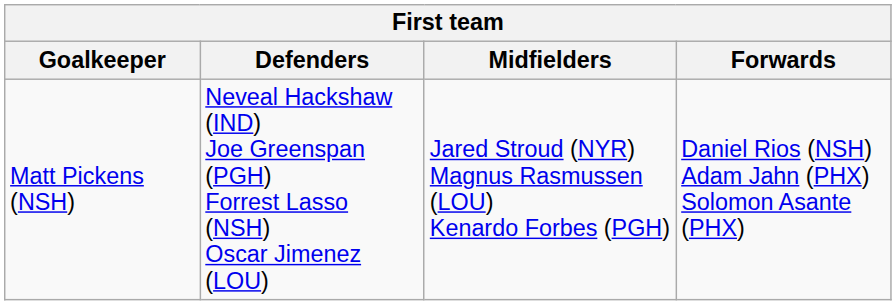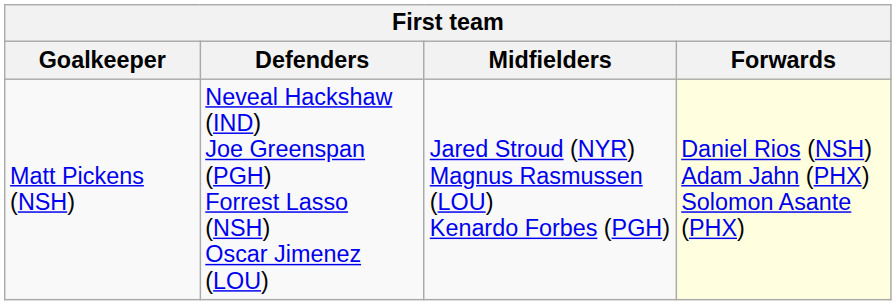(777, 189) no background -> (777, 189) lightyellow background
